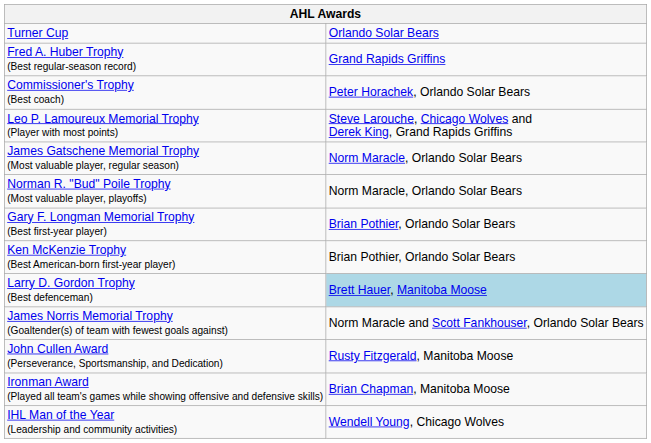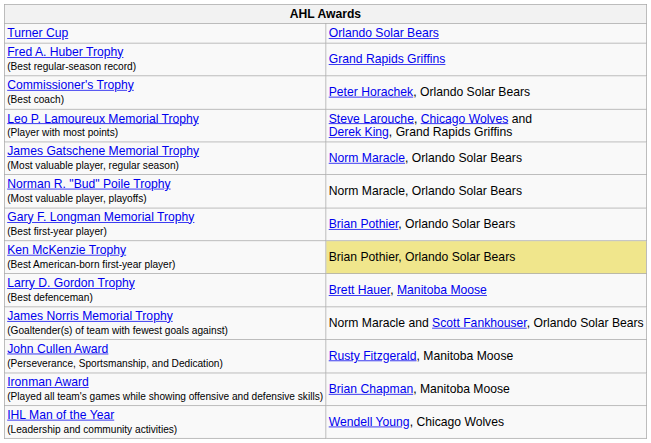(422, 257) no background -> (422, 257) khaki background
(408, 290) lightblue background -> (408, 290) no background
